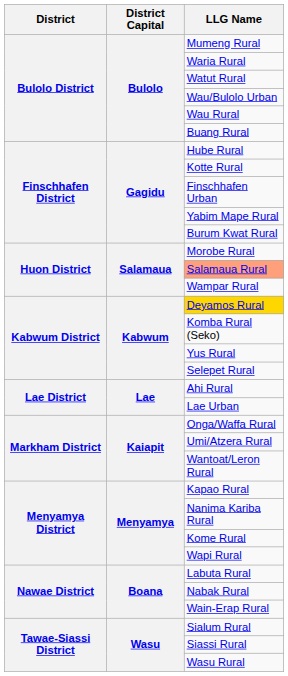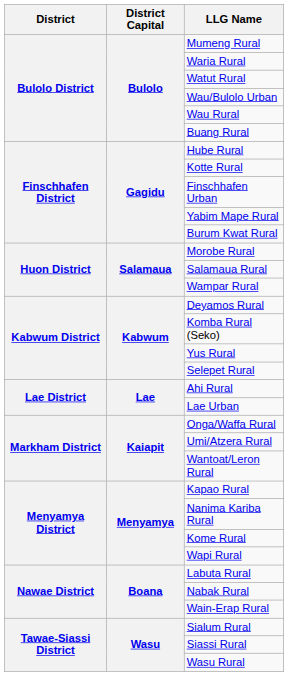(227, 269) lightsalmon background -> (227, 269) no background
(225, 305) gold background -> (225, 305) no background
